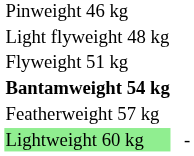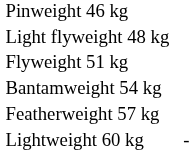(88, 88) bold -> (83, 88) normal
(75, 139) lightgreen background -> (75, 139) no background
